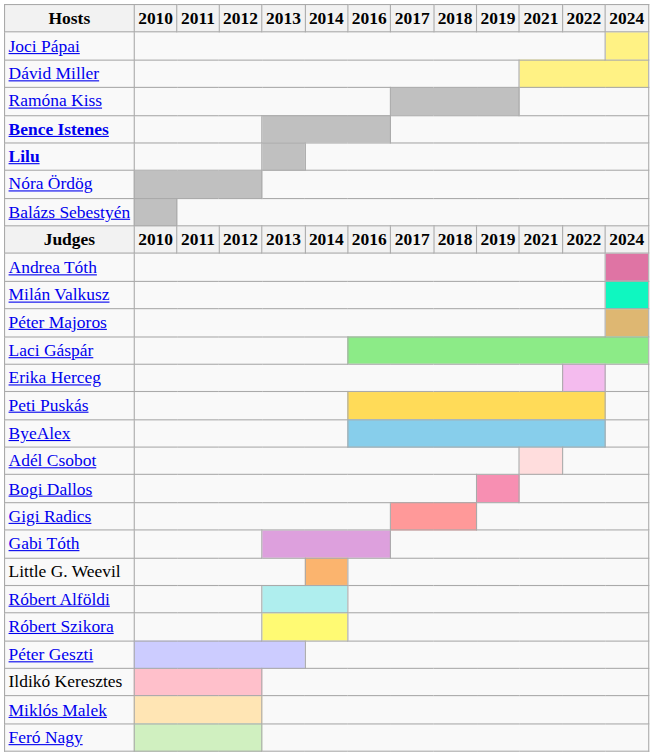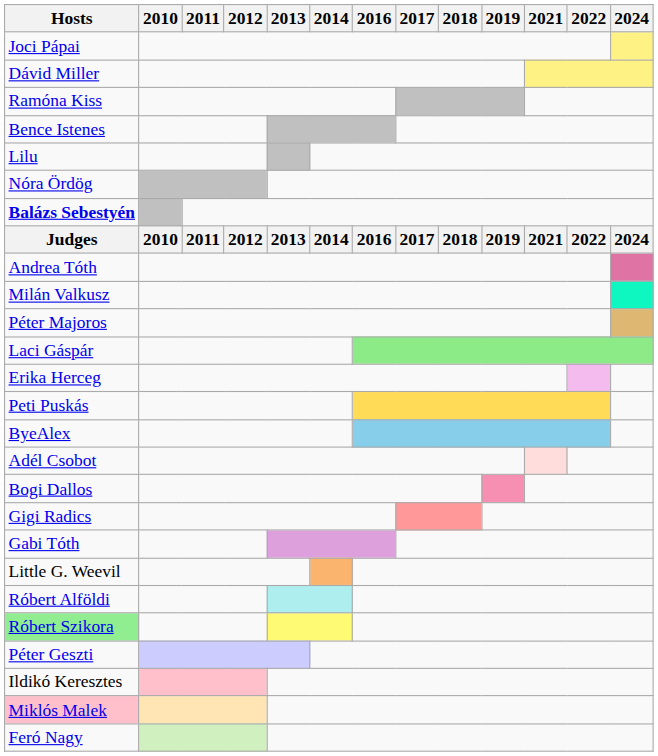(59, 128) bold -> (57, 128) normal
(24, 156) bold -> (23, 156) normal
(69, 211) normal -> (72, 211) bold
(61, 626) no background -> (61, 626) lightgreen background
(58, 709) no background -> (58, 709) pink background
